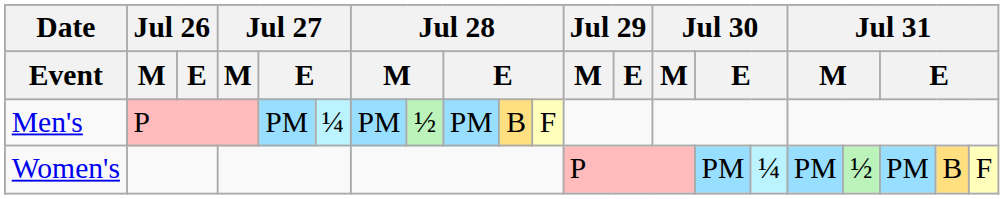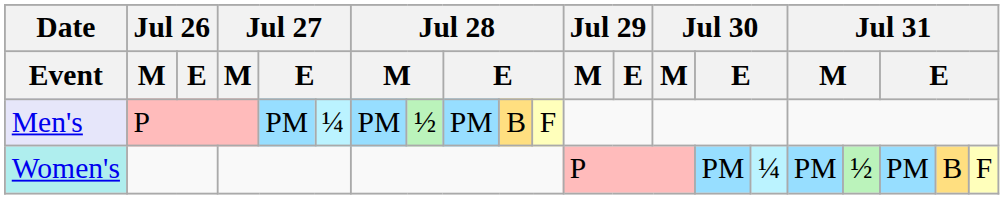(47, 121) no background -> (47, 121) lavender background
(66, 168) no background -> (66, 168) paleturquoise background
